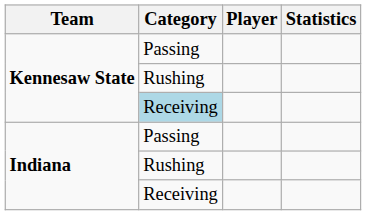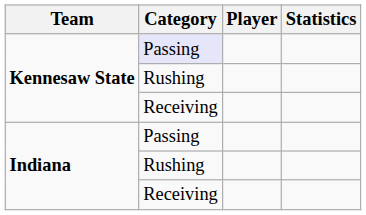(171, 48) no background -> (171, 48) lavender background
(181, 107) lightblue background -> (181, 107) no background
